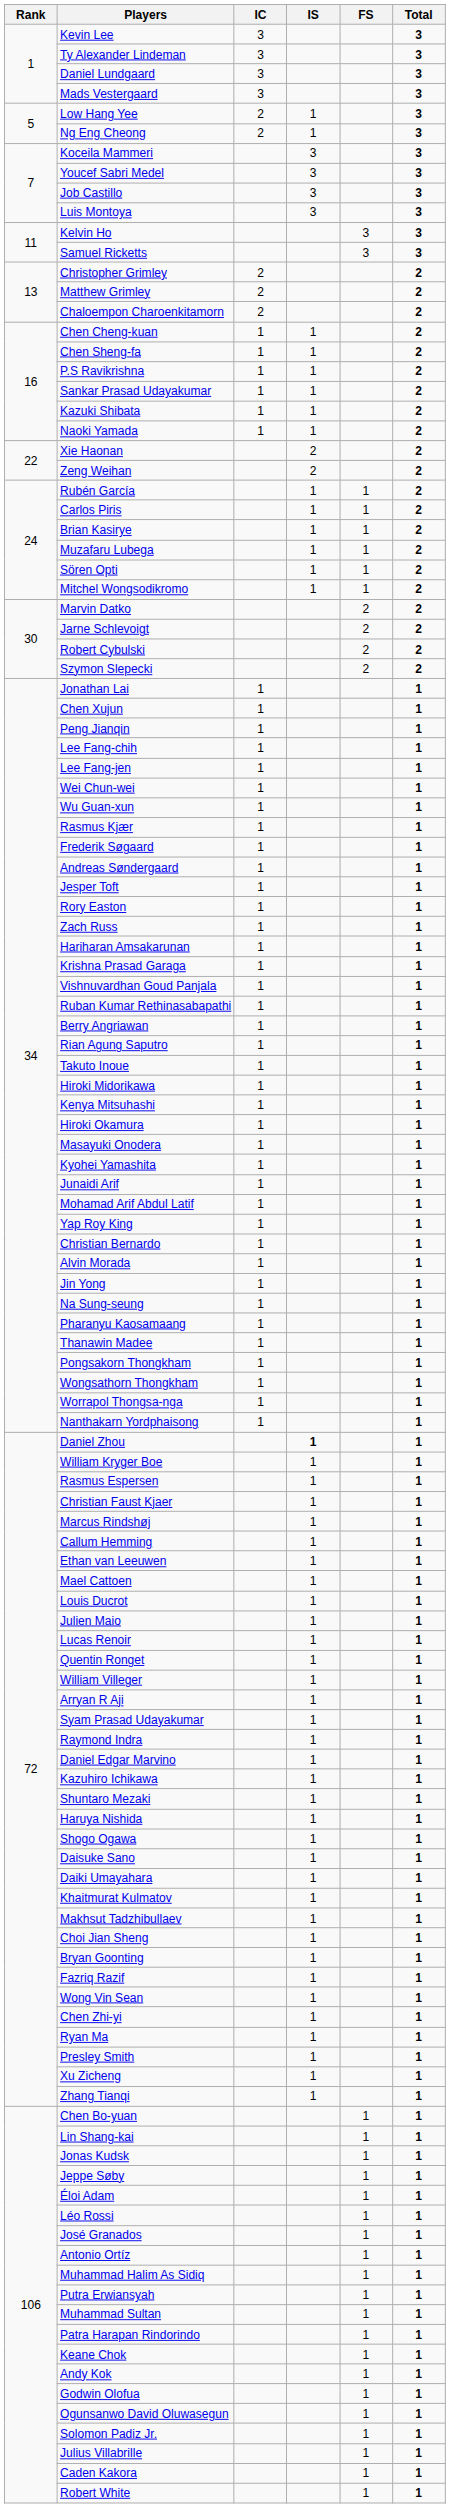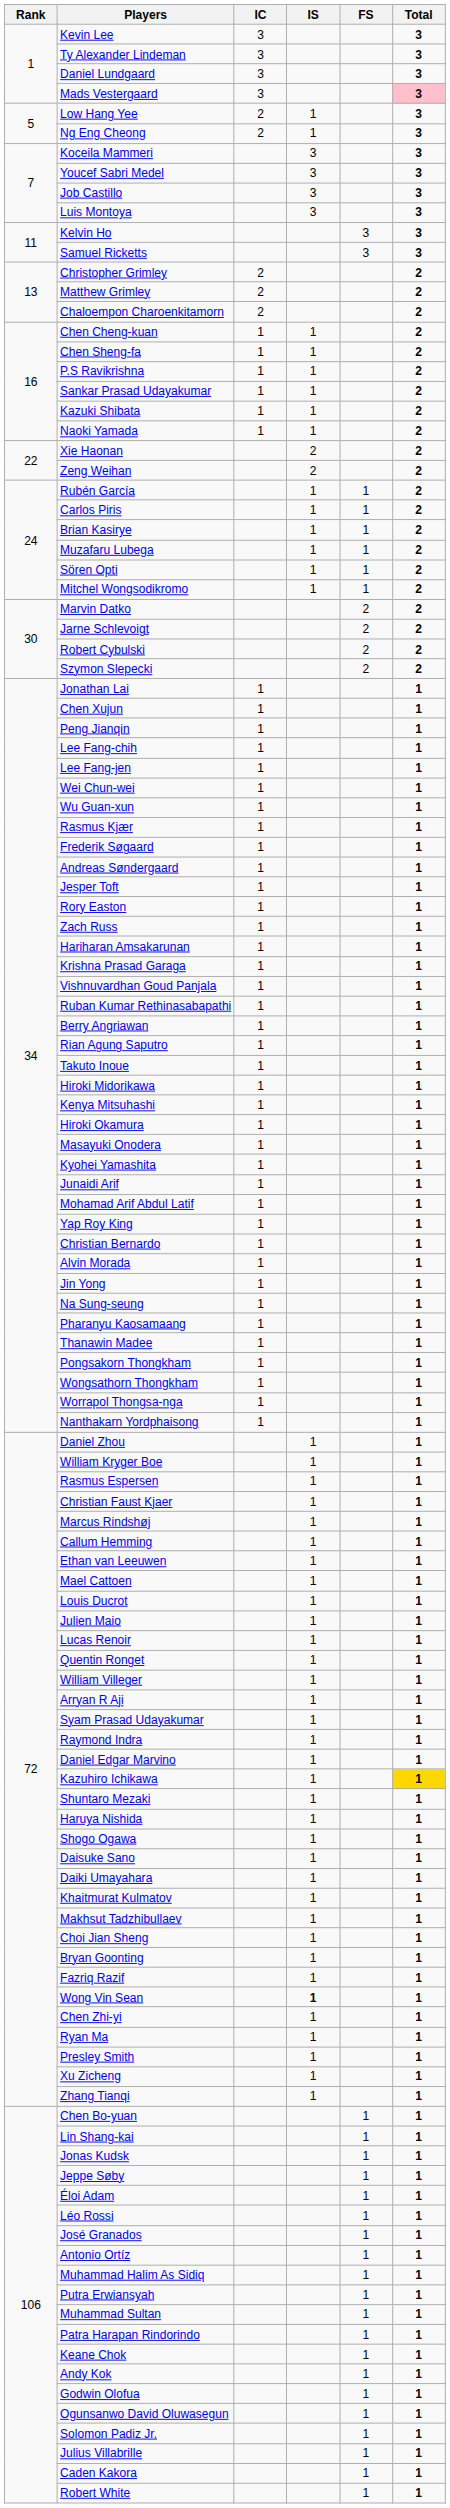(419, 93) no background -> (419, 93) pink background
(313, 1442) bold -> (313, 1442) normal
(419, 1779) no background -> (419, 1779) gold background
(313, 1997) normal -> (313, 1997) bold
